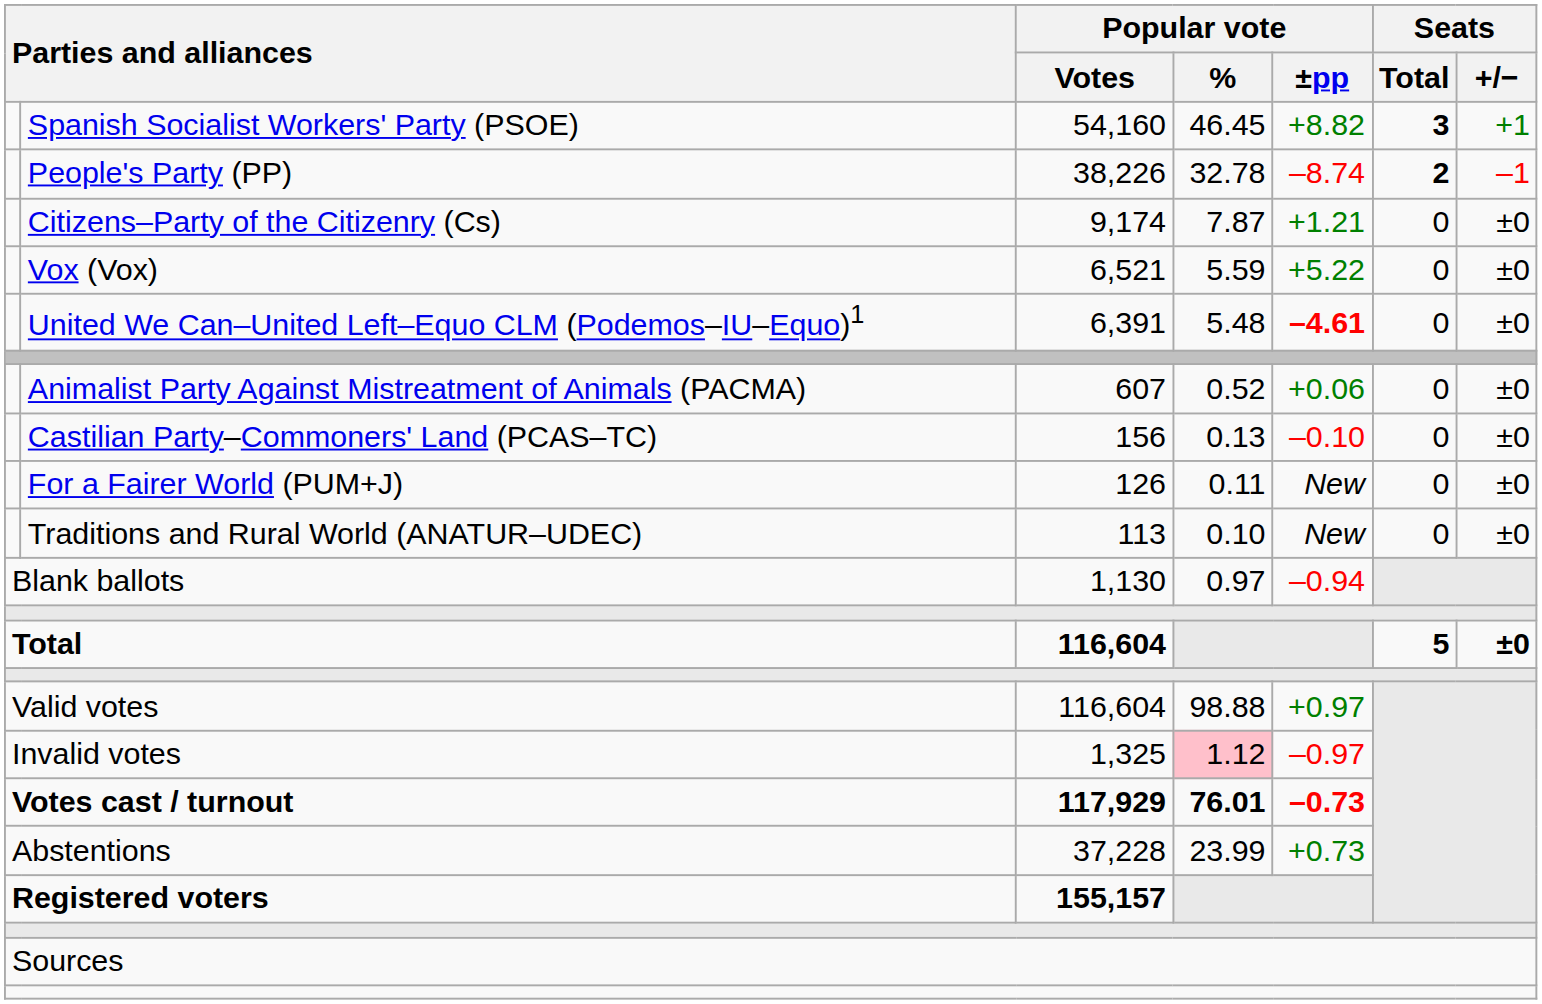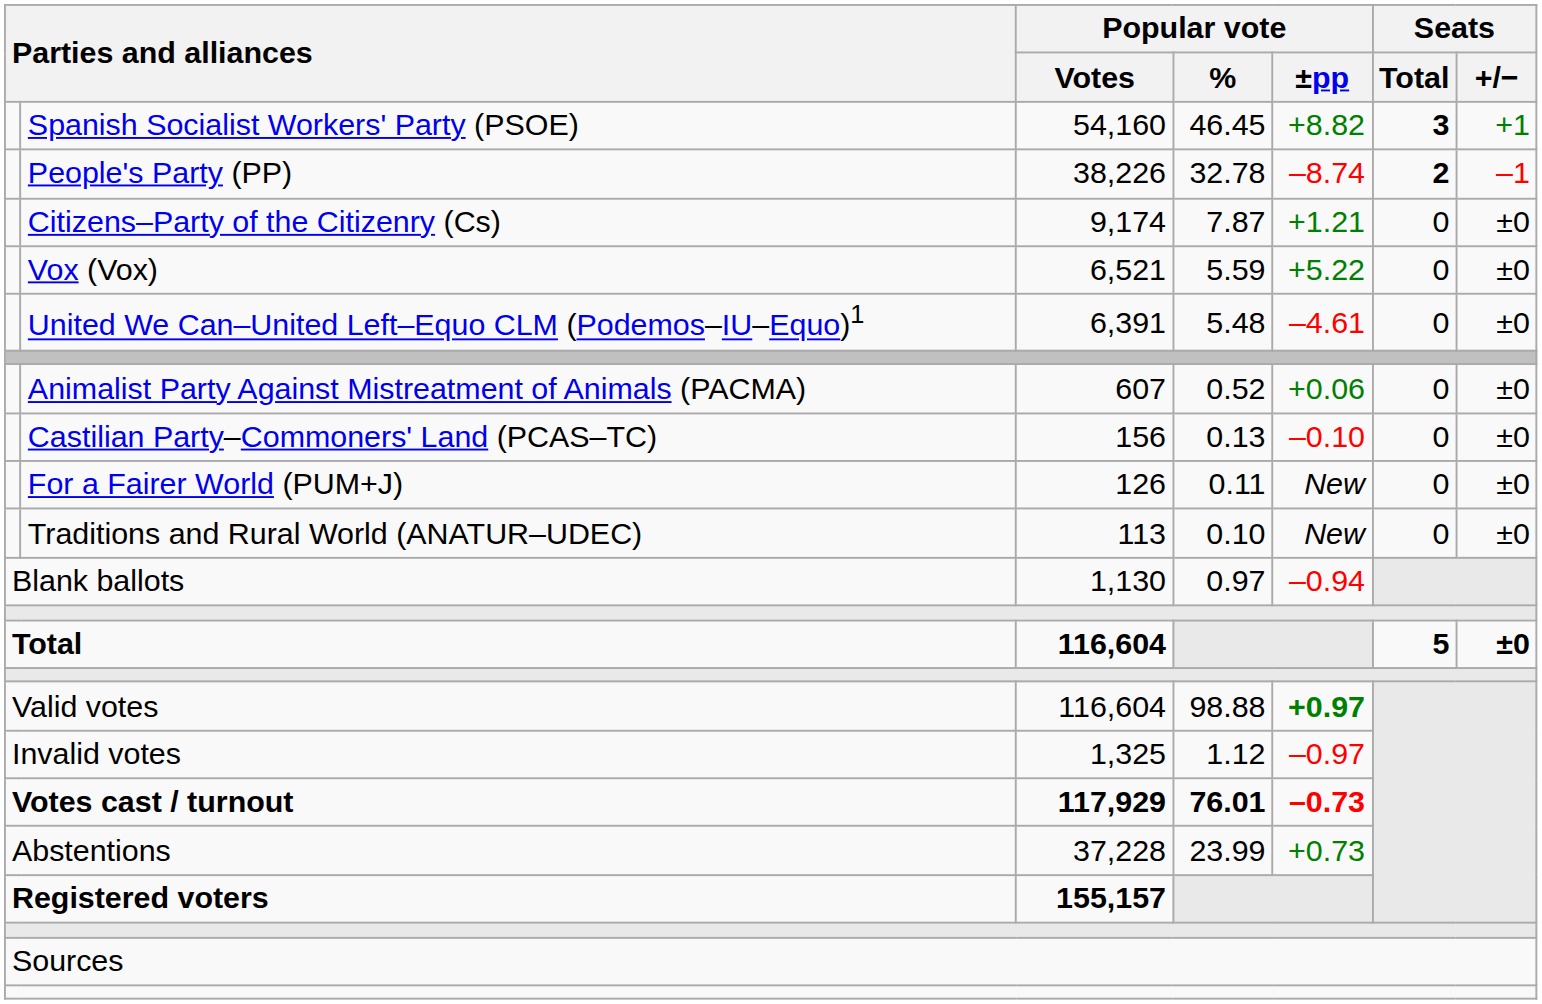(1327, 321) bold -> (1327, 321) normal
(1327, 705) normal -> (1327, 705) bold
(1236, 753) pink background -> (1236, 753) no background
